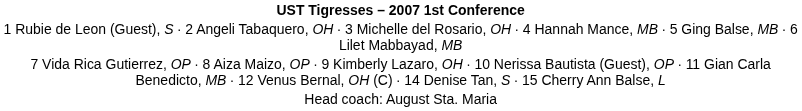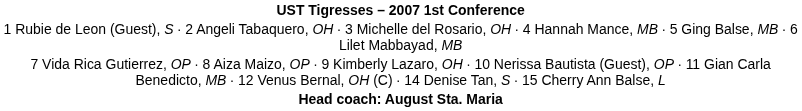(401, 99) normal -> (401, 99) bold
